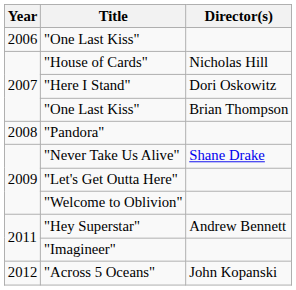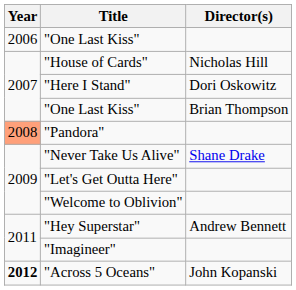(23, 132) no background -> (23, 132) lightsalmon background
(23, 272) normal -> (23, 272) bold
